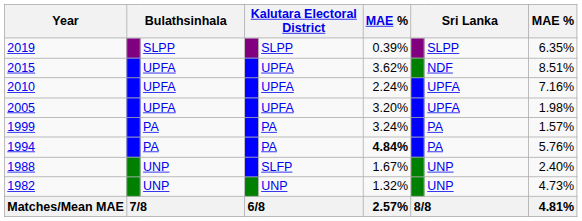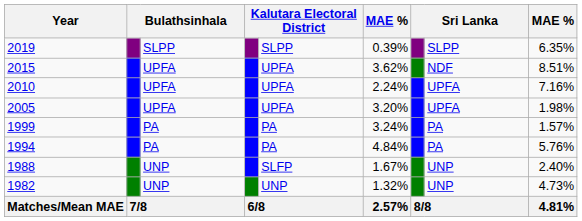(390, 147) bold -> (390, 147) normal
